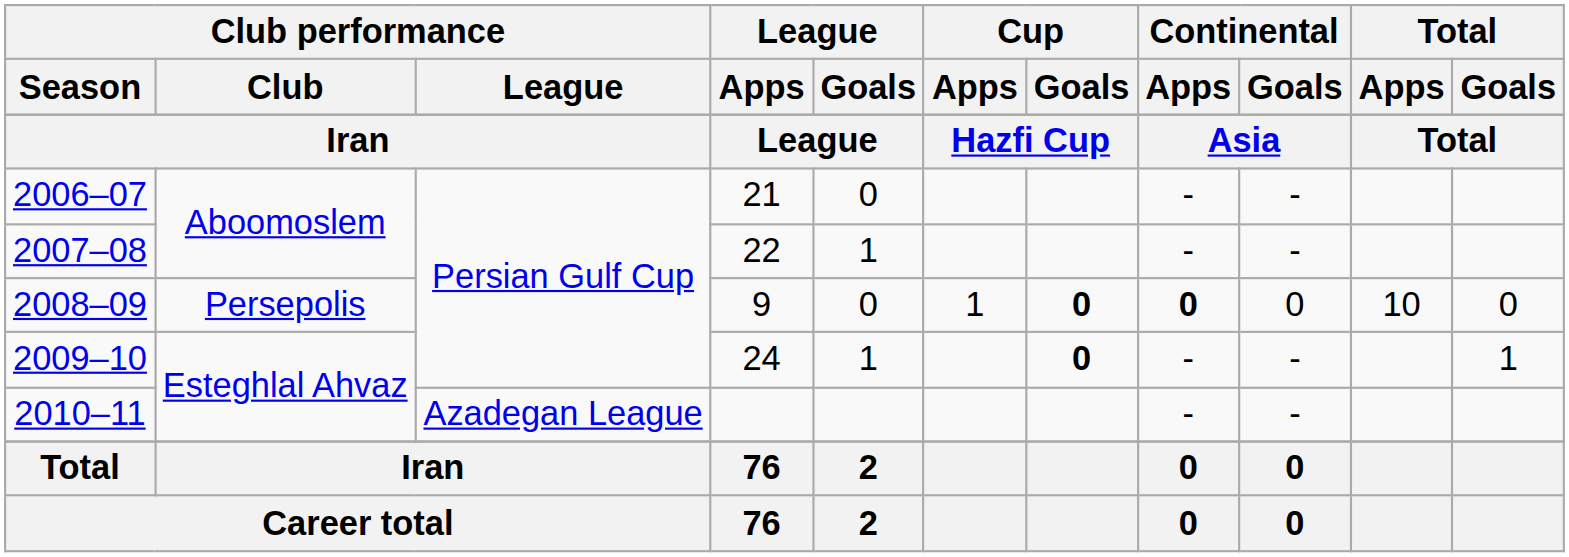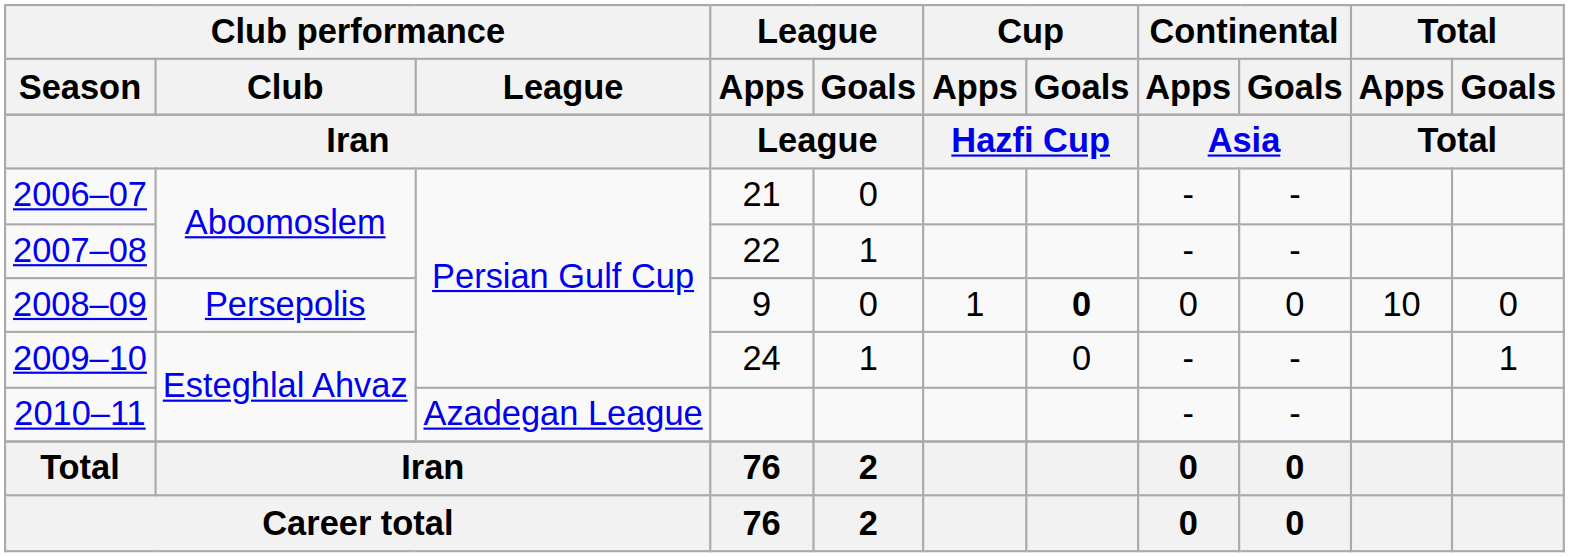(1188, 304) bold -> (1188, 304) normal
(1082, 359) bold -> (1082, 359) normal
